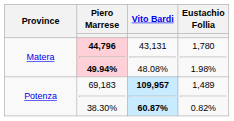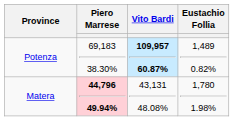rows swapped: (41, 97) <-> (40, 57)
